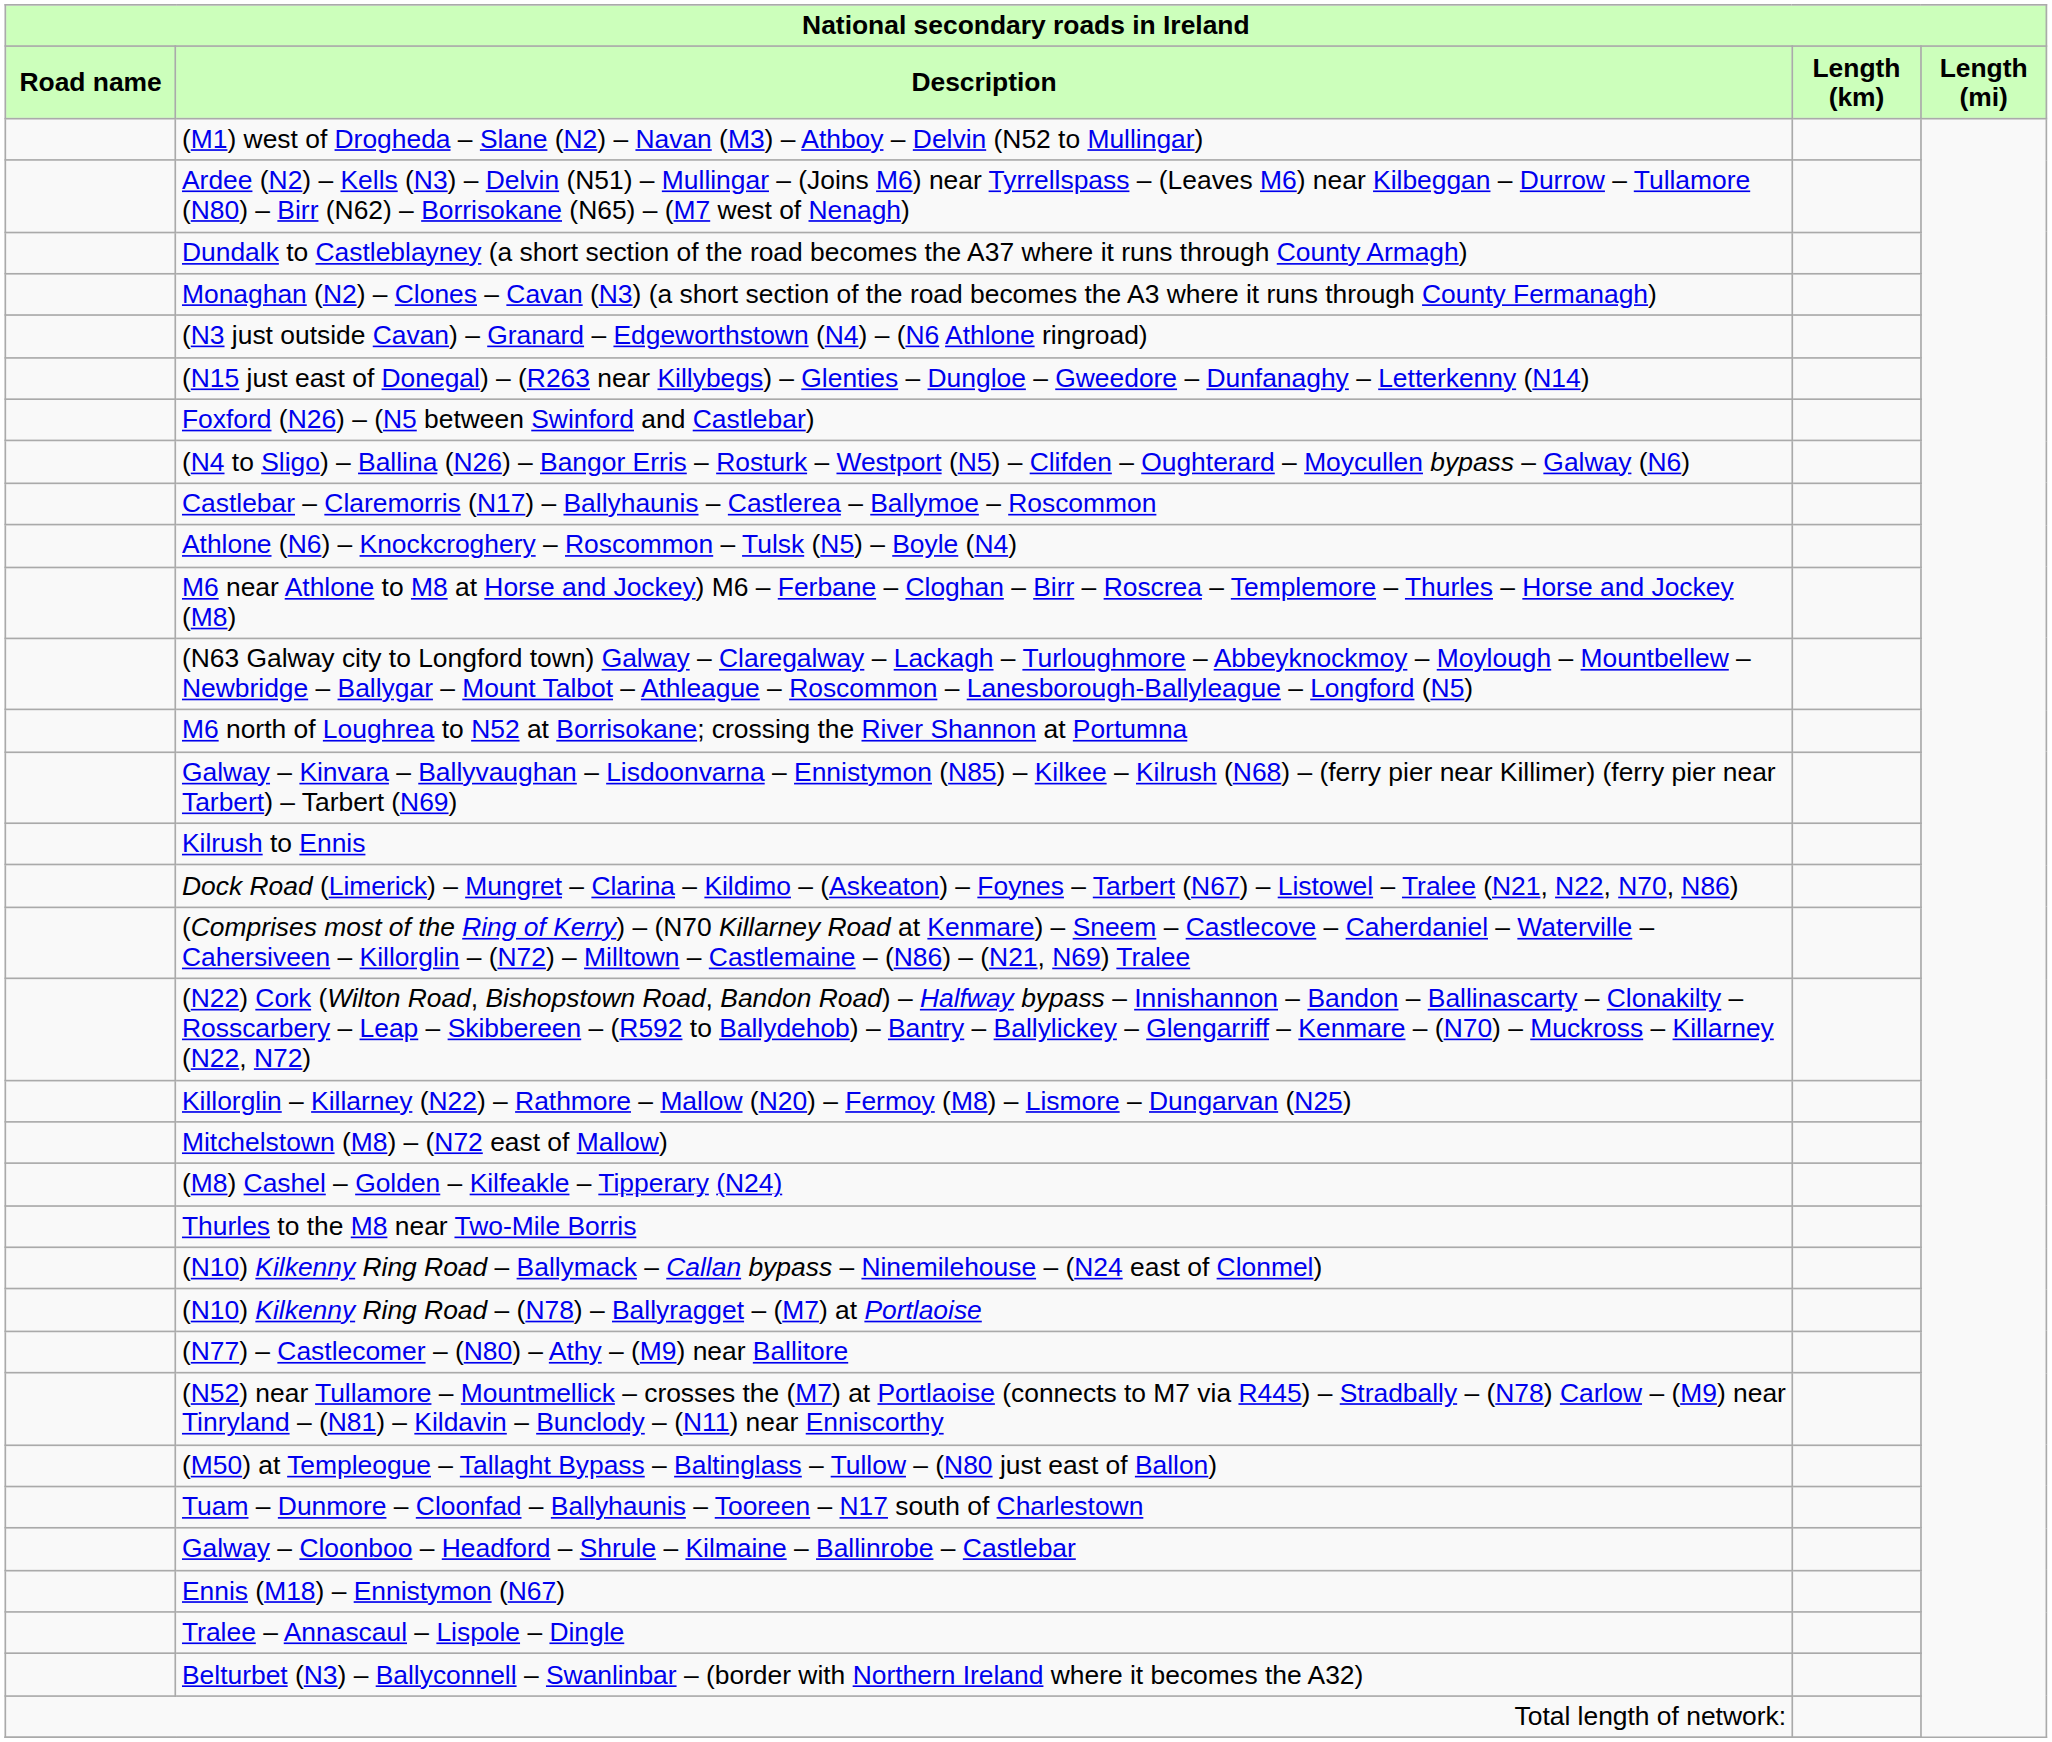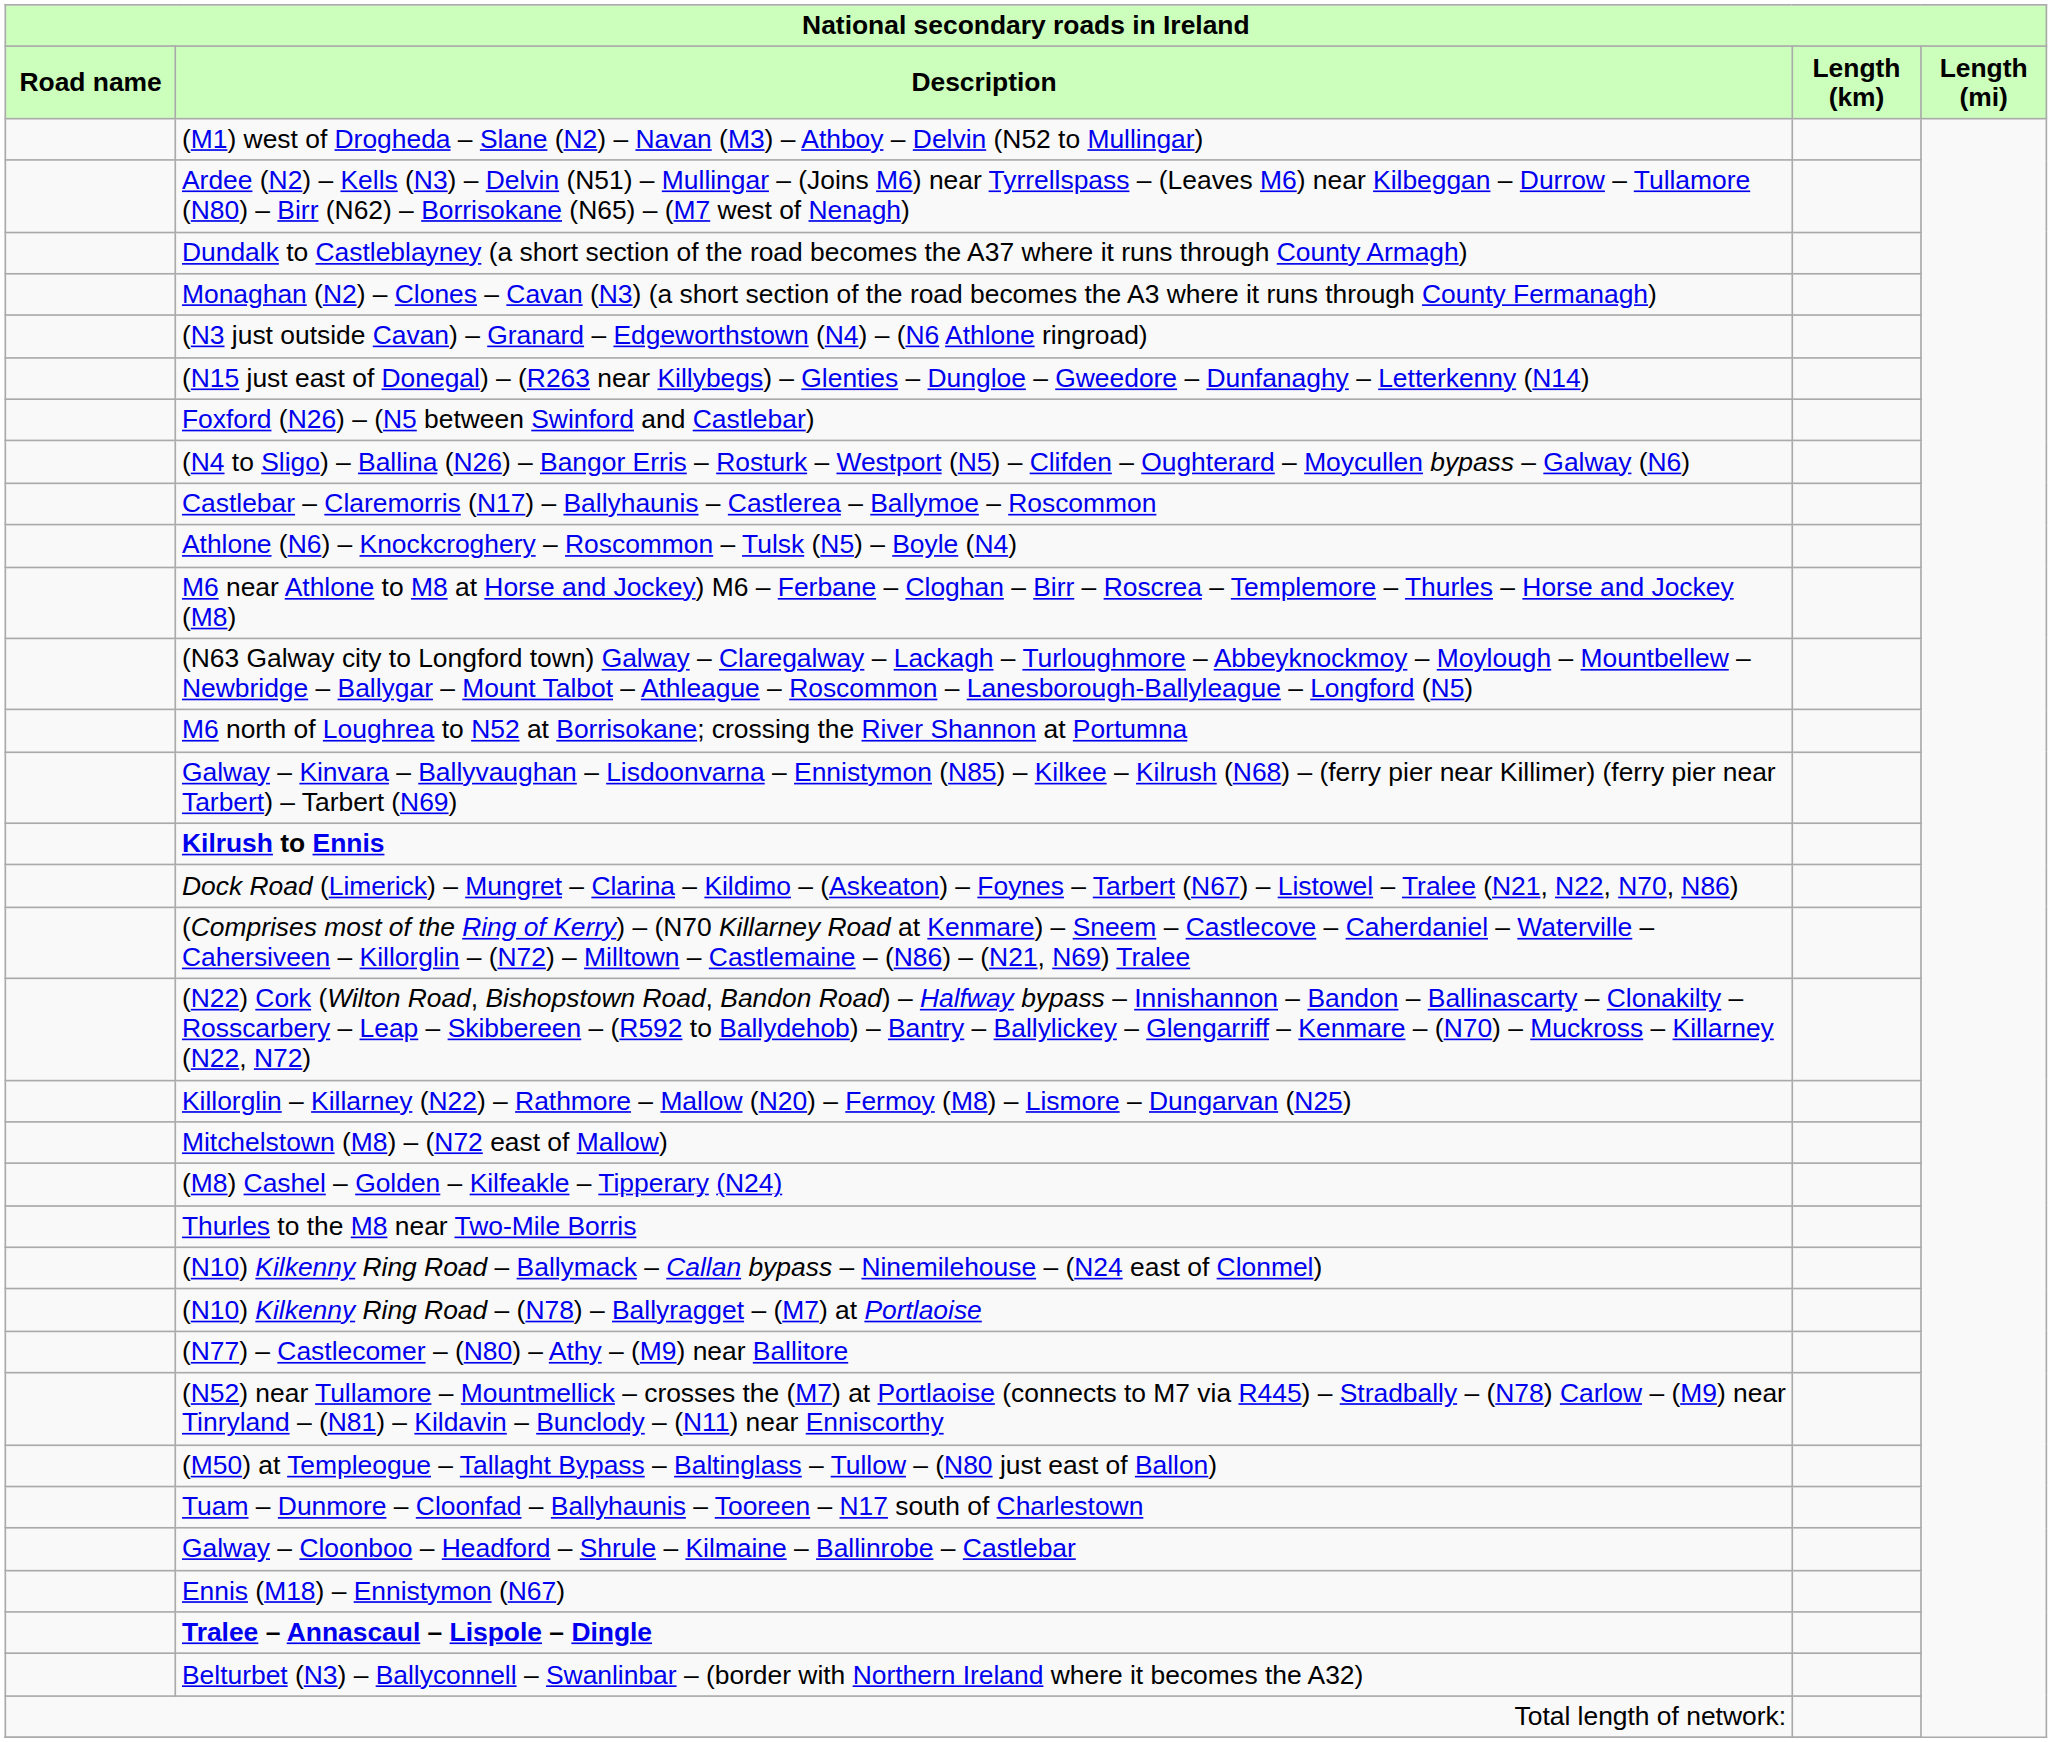(274, 843) normal -> (283, 843) bold
(403, 1632) normal -> (417, 1632) bold
